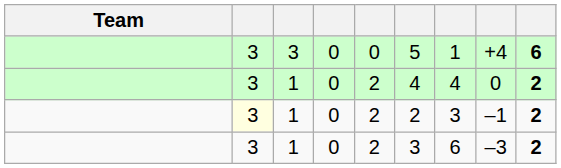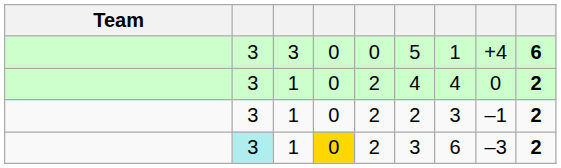(253, 115) lightyellow background -> (253, 115) no background
(253, 147) no background -> (253, 147) paleturquoise background
(334, 147) no background -> (334, 147) gold background
